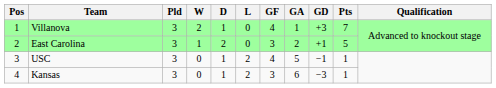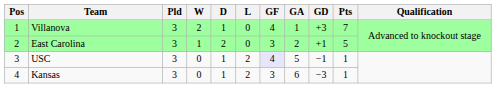(272, 59) no background -> (272, 59) lavender background
